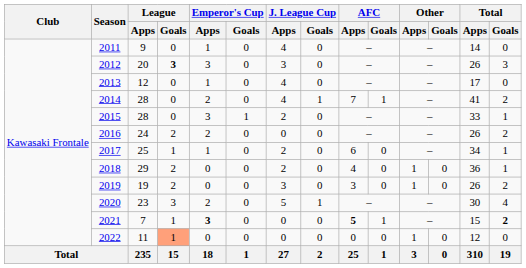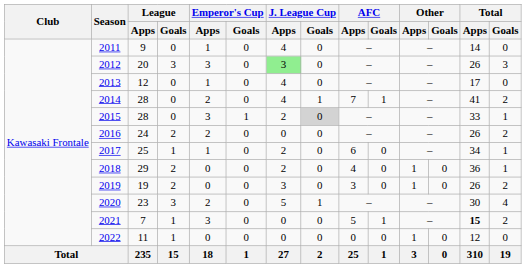(173, 64) bold -> (173, 64) normal
(284, 64) no background -> (284, 64) lightgreen background
(320, 116) no background -> (320, 116) lightgrey background
(208, 220) bold -> (208, 220) normal
(353, 220) bold -> (353, 220) normal
(475, 220) normal -> (475, 220) bold
(505, 220) bold -> (505, 220) normal
(173, 237) lightsalmon background -> (173, 237) no background
